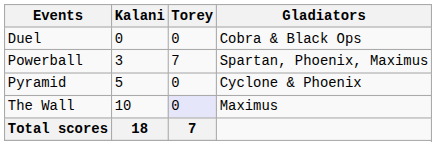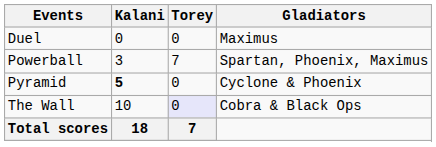(291, 39) Cobra & Black Ops -> (249, 39) Maximus
(119, 84) normal -> (119, 84) bold
(249, 107) Maximus -> (291, 107) Cobra & Black Ops
